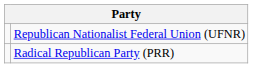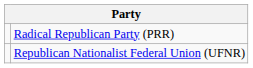rows swapped: (94, 53) <-> (129, 33)
